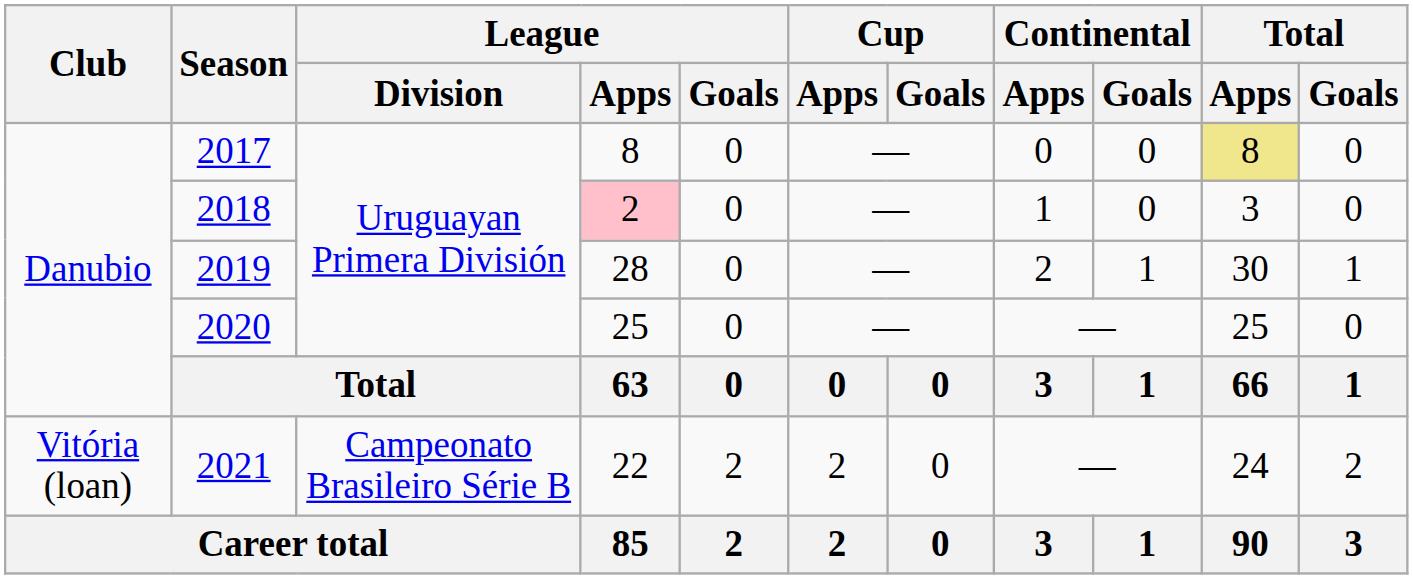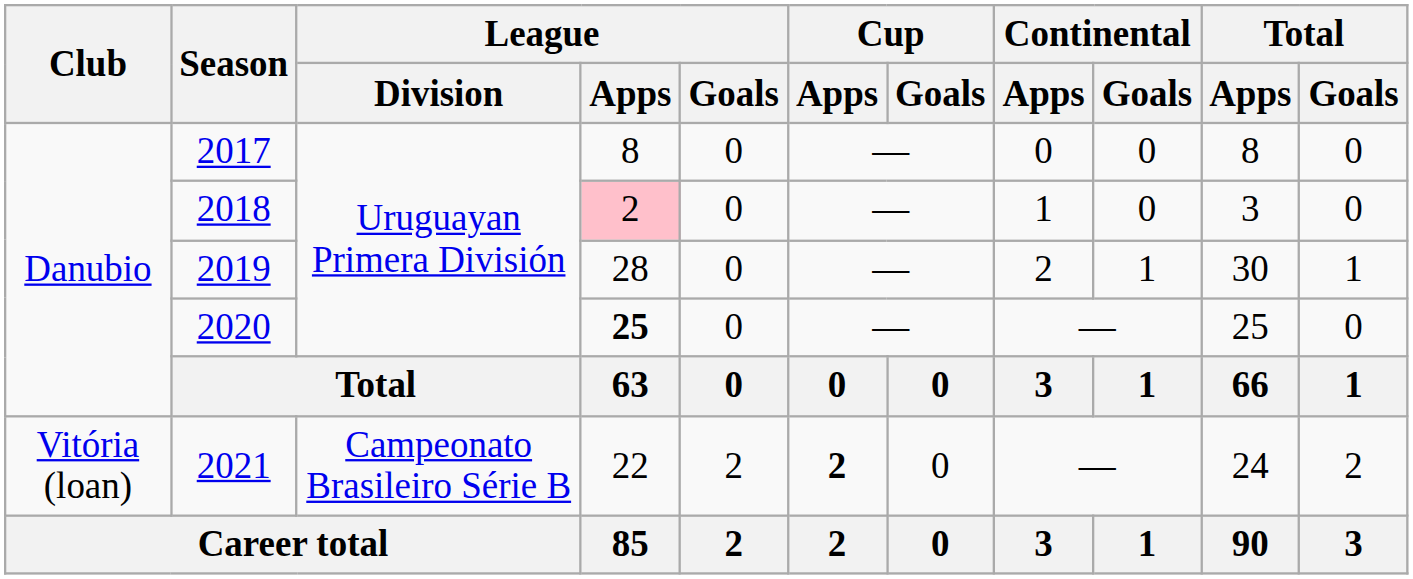(1250, 151) khaki background -> (1250, 151) no background
(630, 326) normal -> (630, 326) bold
(837, 464) normal -> (837, 464) bold
